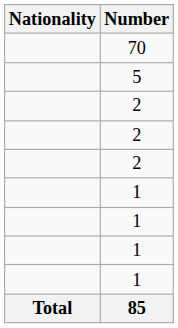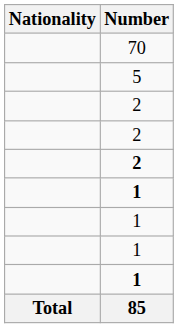(137, 163) normal -> (137, 163) bold
(137, 192) normal -> (137, 192) bold
(137, 279) normal -> (137, 279) bold
